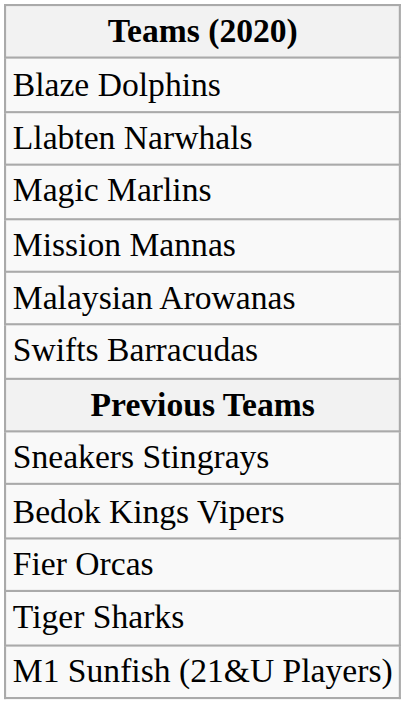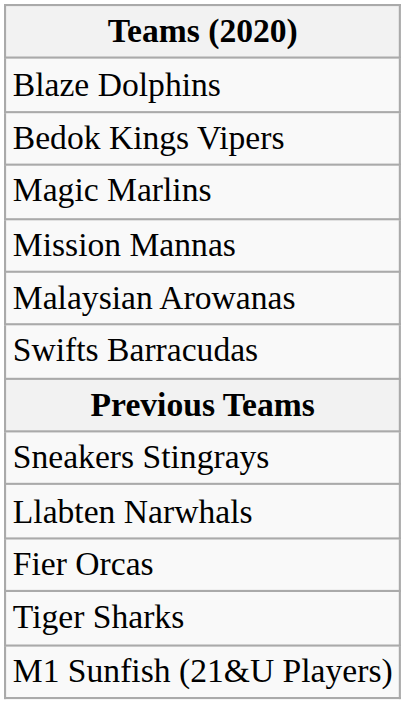(133, 137) Llabten Narwhals -> (149, 137) Bedok Kings Vipers
(149, 510) Bedok Kings Vipers -> (133, 510) Llabten Narwhals
